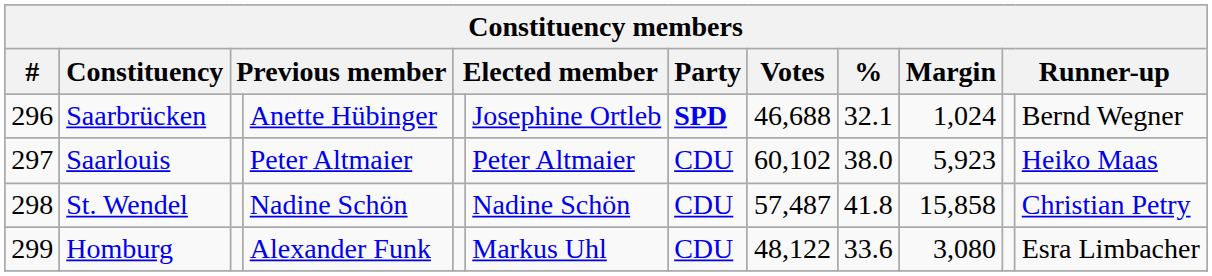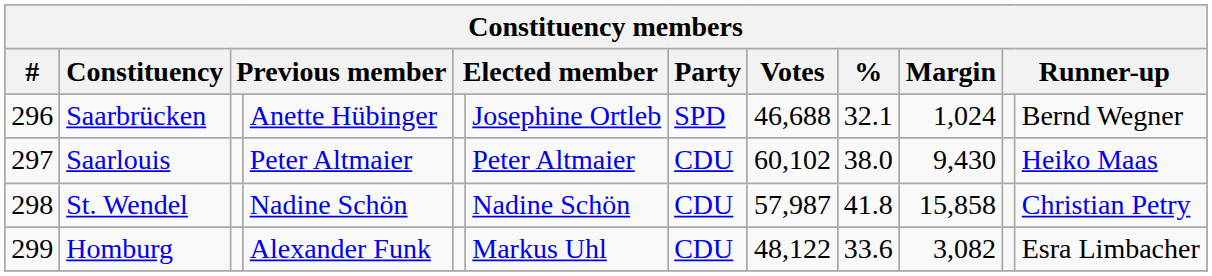(701, 115) bold -> (700, 115) normal
(964, 159) 5,923 -> (964, 159) 9,430
(792, 204) 57,487 -> (792, 204) 57,987
(964, 248) 3,080 -> (964, 248) 3,082
